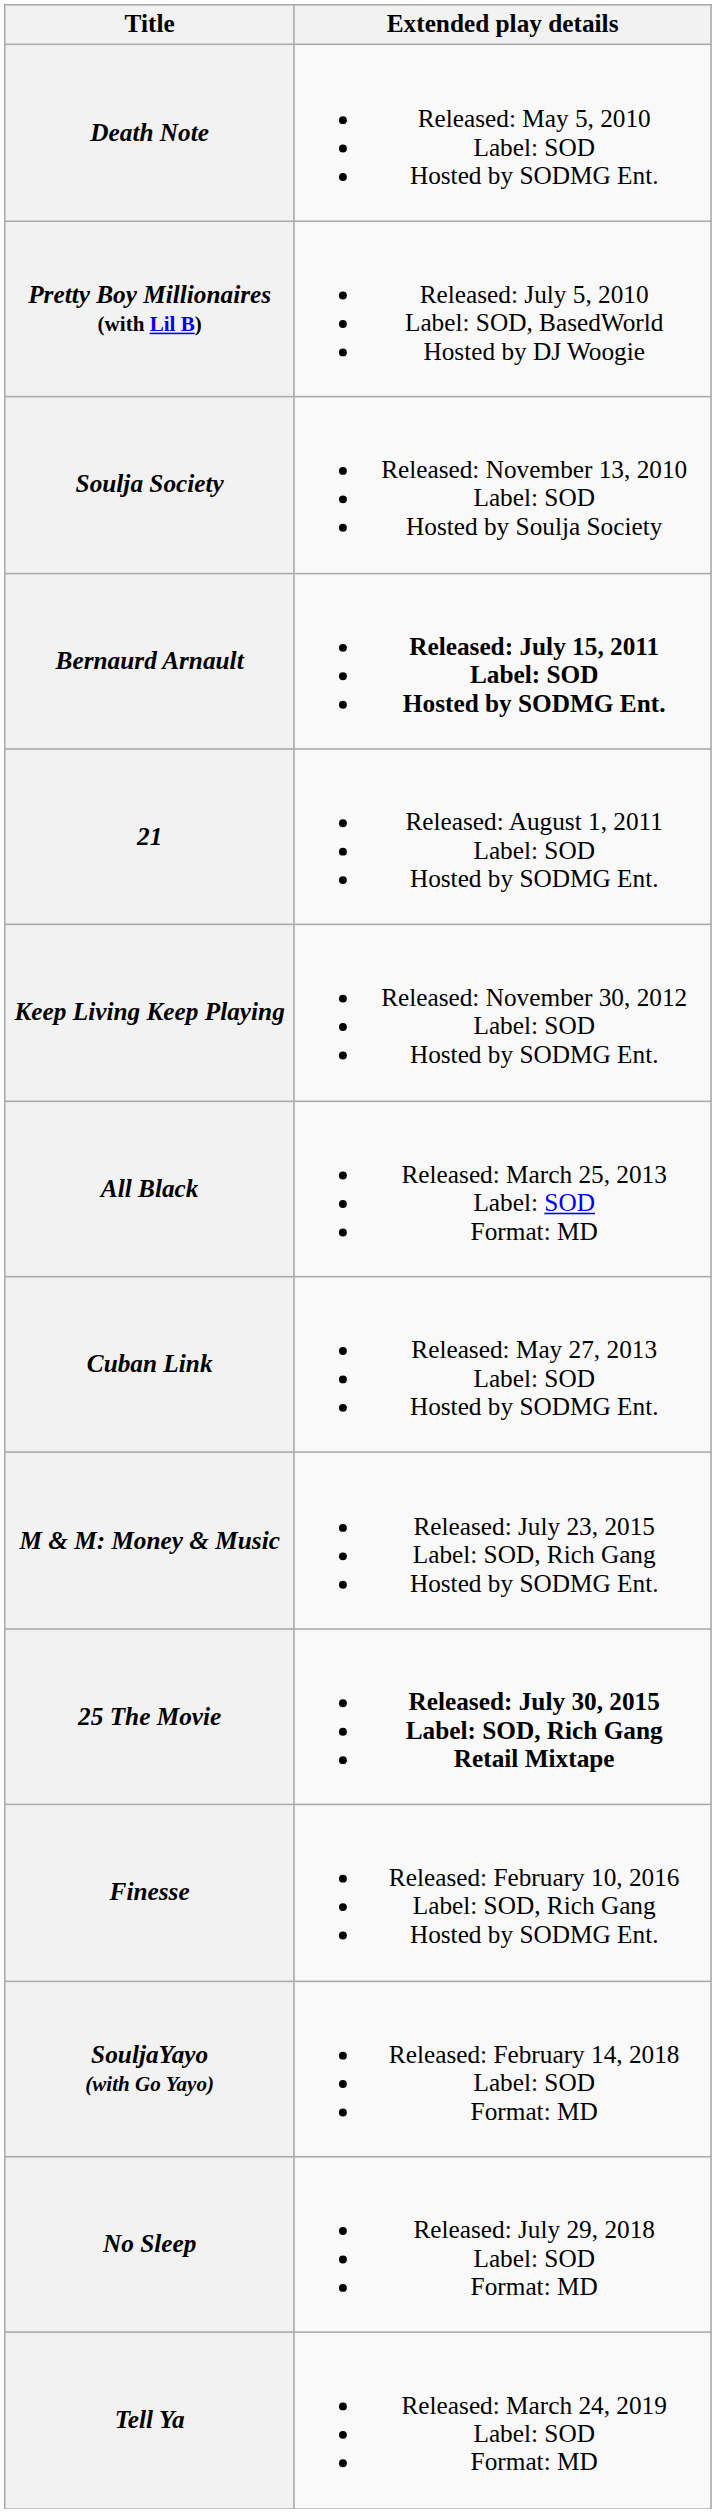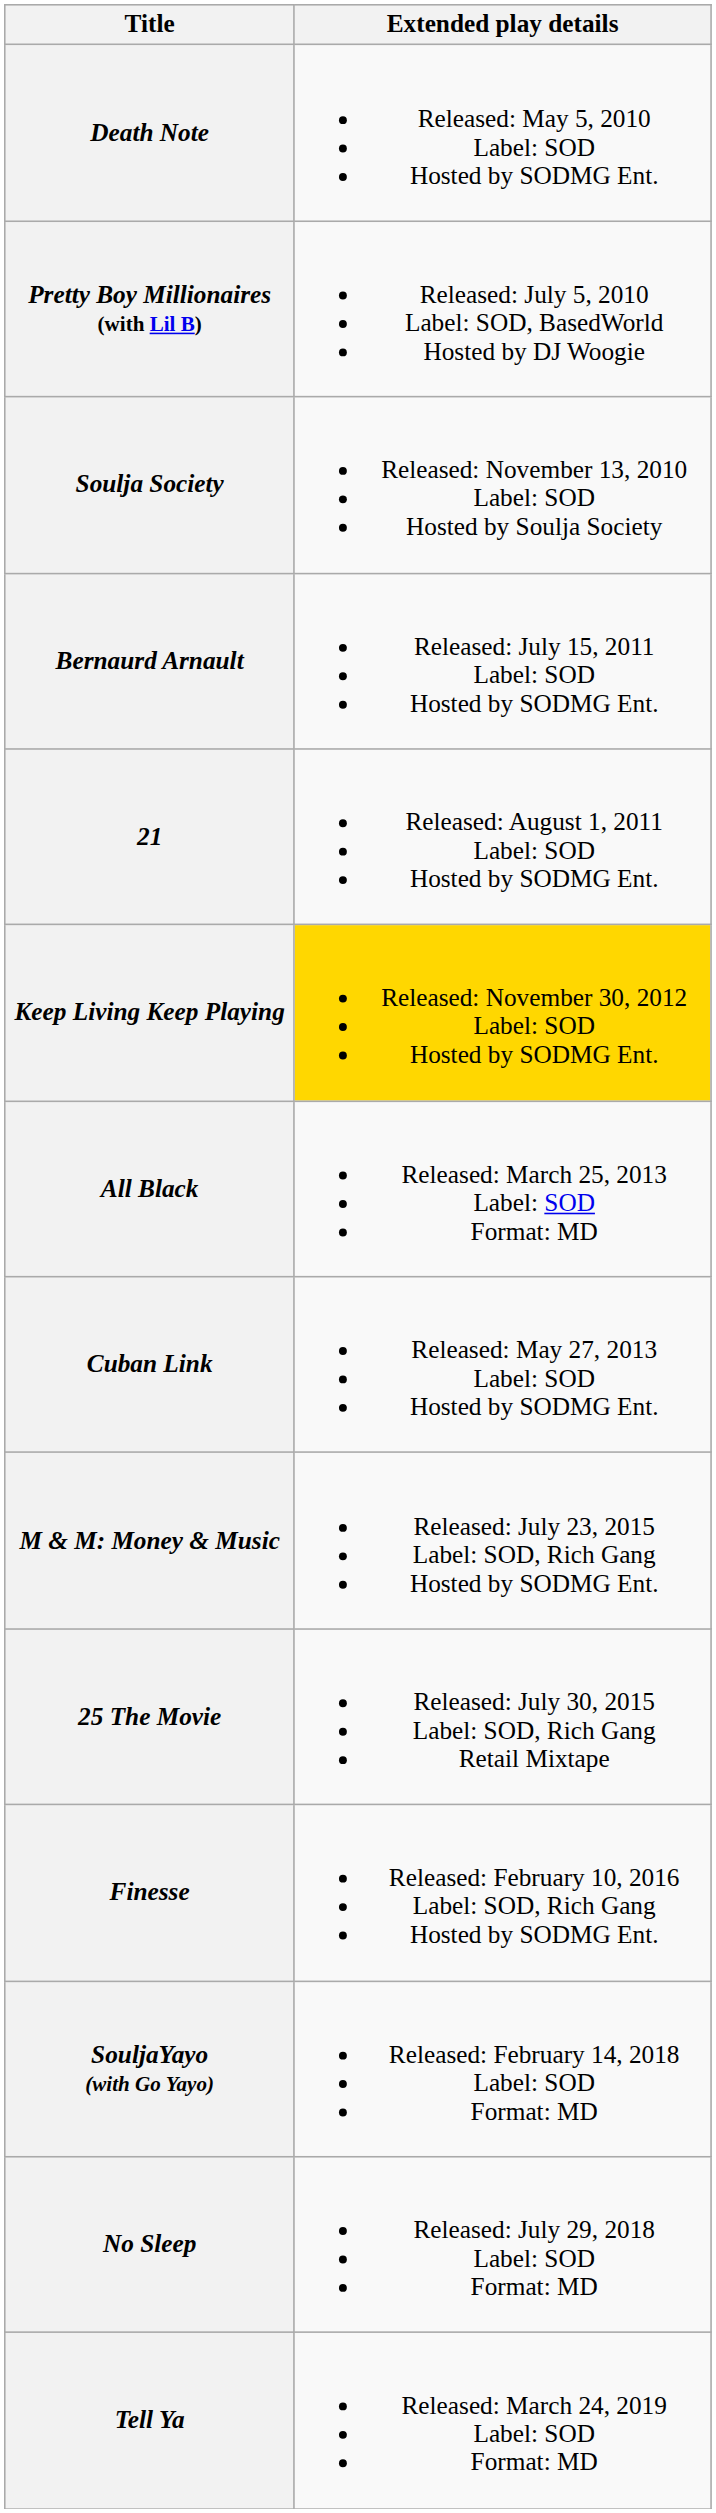(503, 675) bold -> (503, 675) normal
(503, 1027) no background -> (503, 1027) gold background
(503, 1731) bold -> (503, 1731) normal
